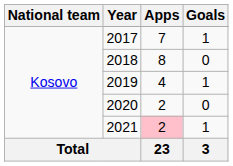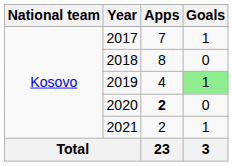(206, 82) no background -> (206, 82) lightgreen background
(162, 104) normal -> (162, 104) bold
(162, 127) pink background -> (162, 127) no background
